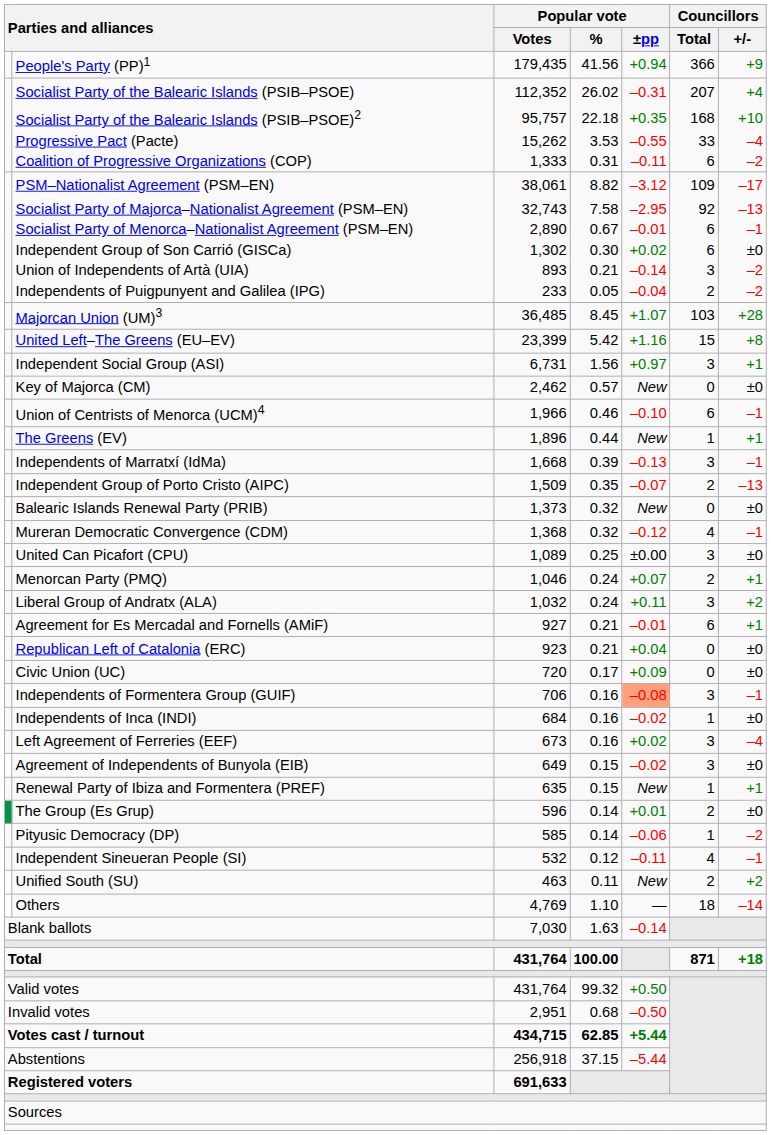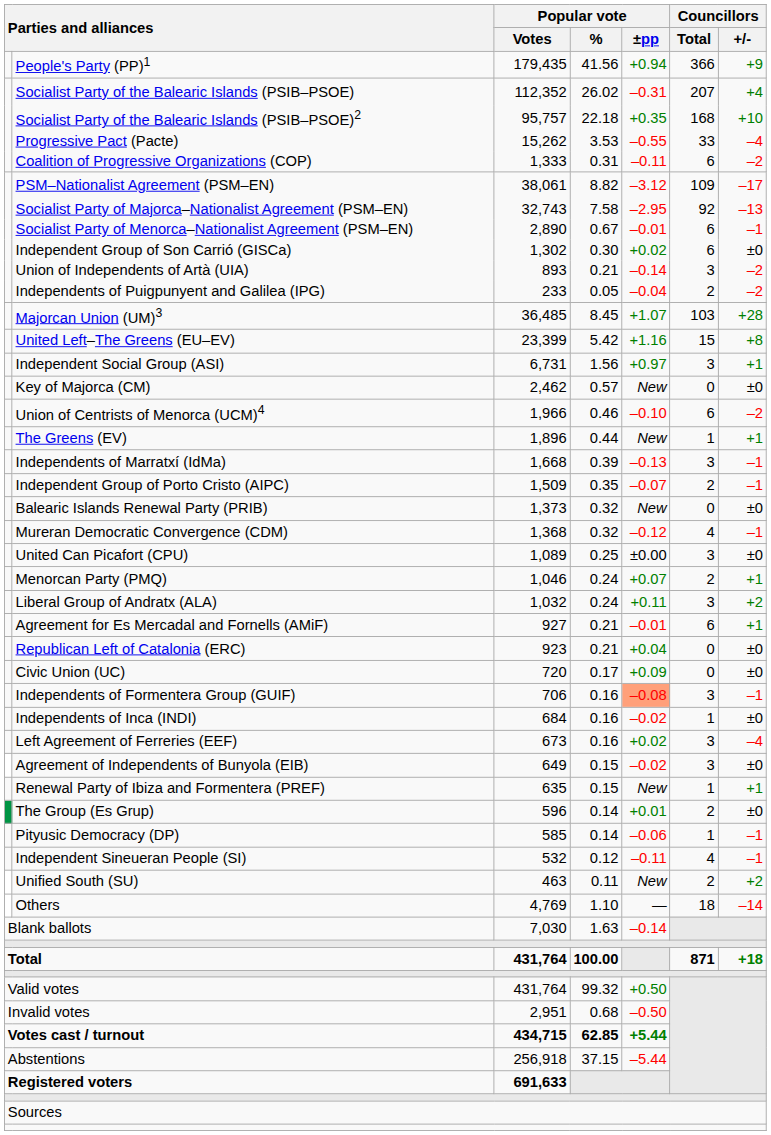(755, 413) –1 -> (755, 413) –2
(751, 485) –13 -> (755, 485) –1
(755, 835) –2 -> (755, 835) –1
